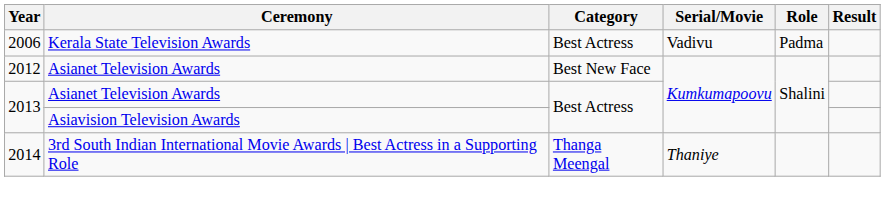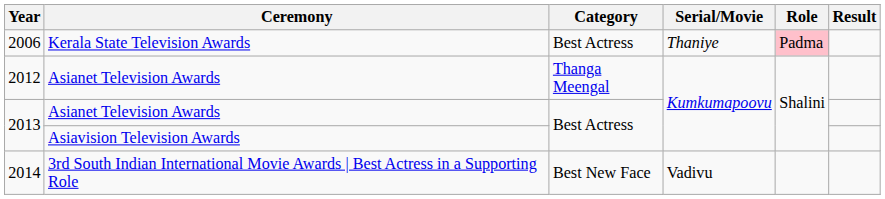(690, 42) Vadivu -> (693, 42) Thaniye
(801, 42) no background -> (801, 42) pink background
(602, 68) Best New Face -> (581, 77) Thanga Meengal
(581, 154) Thanga Meengal -> (602, 172) Best New Face
(693, 154) Thaniye -> (690, 172) Vadivu
